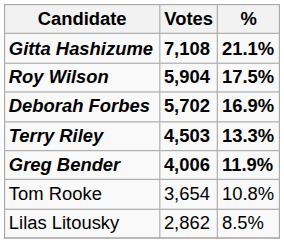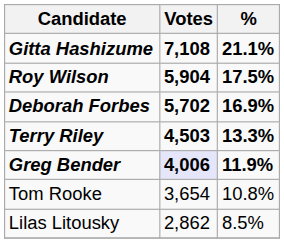(187, 164) no background -> (187, 164) lavender background
